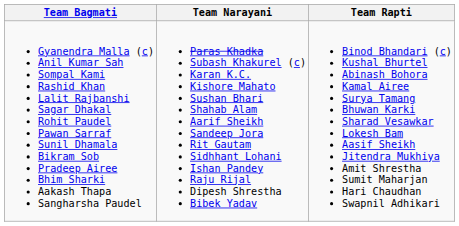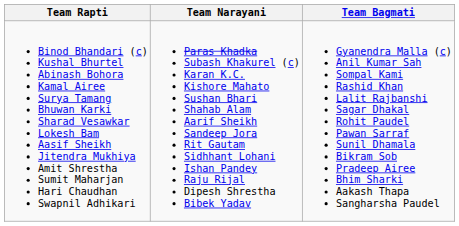columns swapped: (80, 13) <-> (381, 13)
